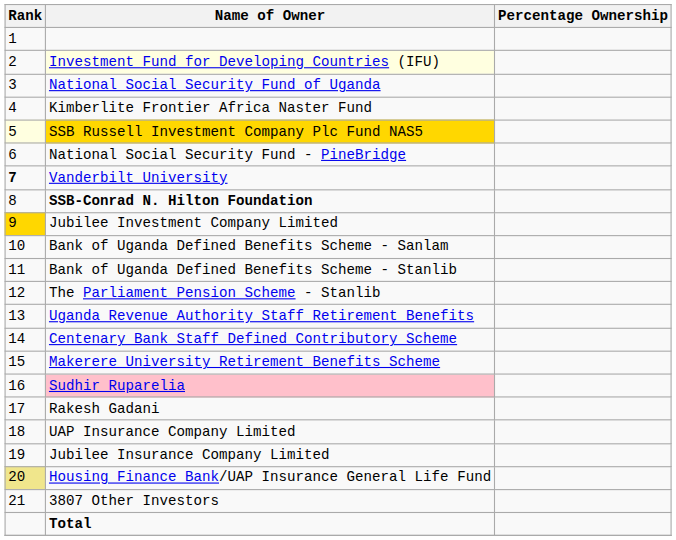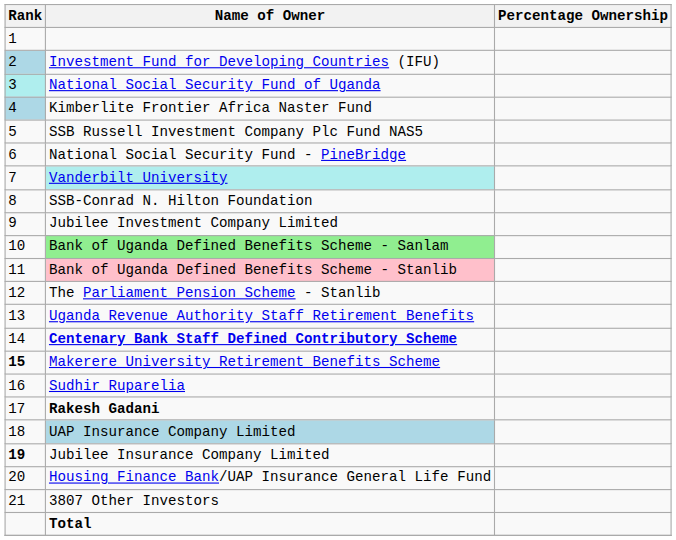(12, 62) no background -> (12, 62) lightblue background
(245, 62) lightyellow background -> (245, 62) no background
(12, 85) no background -> (12, 85) paleturquoise background
(12, 108) no background -> (12, 108) lightblue background
(12, 132) lightyellow background -> (12, 132) no background
(236, 132) gold background -> (236, 132) no background
(12, 178) bold -> (12, 178) normal
(138, 178) no background -> (138, 178) paleturquoise background
(181, 201) bold -> (181, 201) normal
(12, 224) gold background -> (12, 224) no background
(249, 247) no background -> (249, 247) lightgreen background
(253, 270) no background -> (253, 270) pink background
(253, 339) normal -> (253, 339) bold
(17, 363) normal -> (17, 363) bold
(117, 386) pink background -> (117, 386) no background
(104, 409) normal -> (104, 409) bold
(172, 432) no background -> (172, 432) lightblue background
(17, 455) normal -> (17, 455) bold
(17, 478) khaki background -> (17, 478) no background
